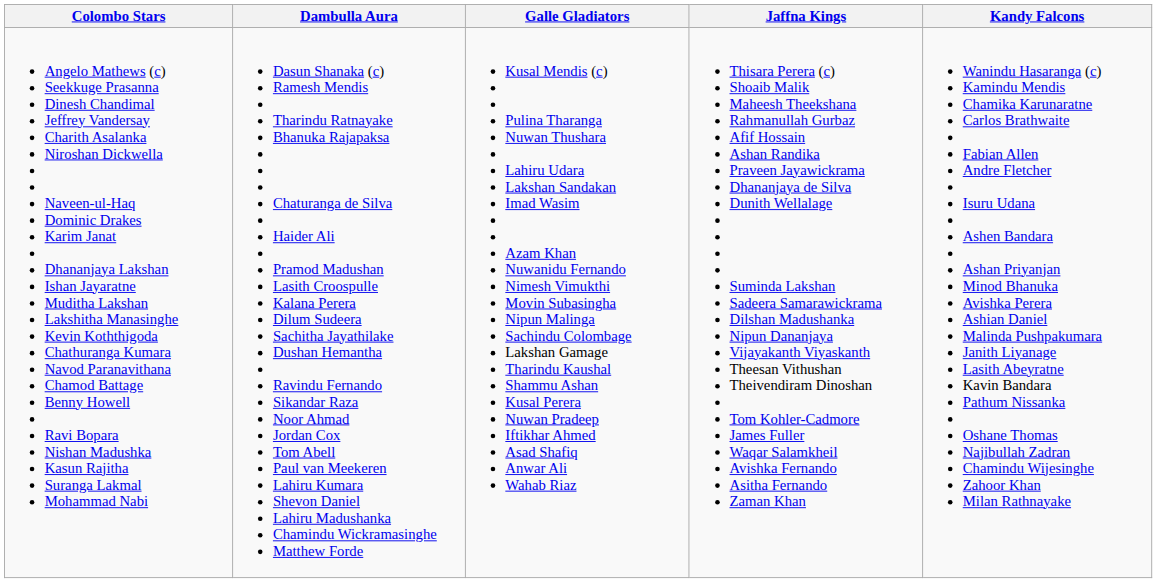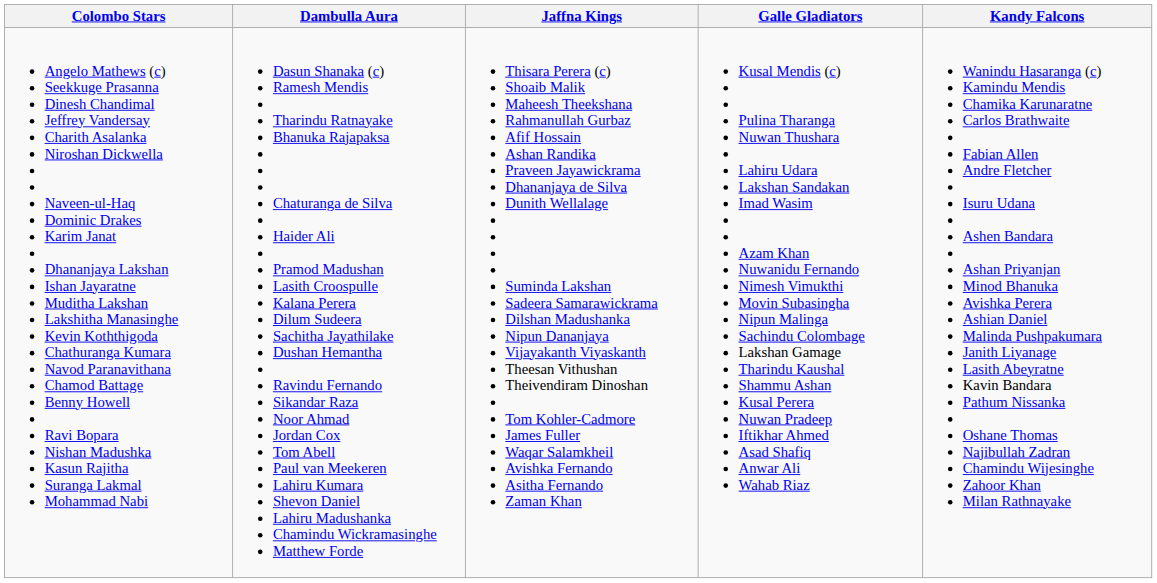columns swapped: (577, 16) <-> (806, 16)
